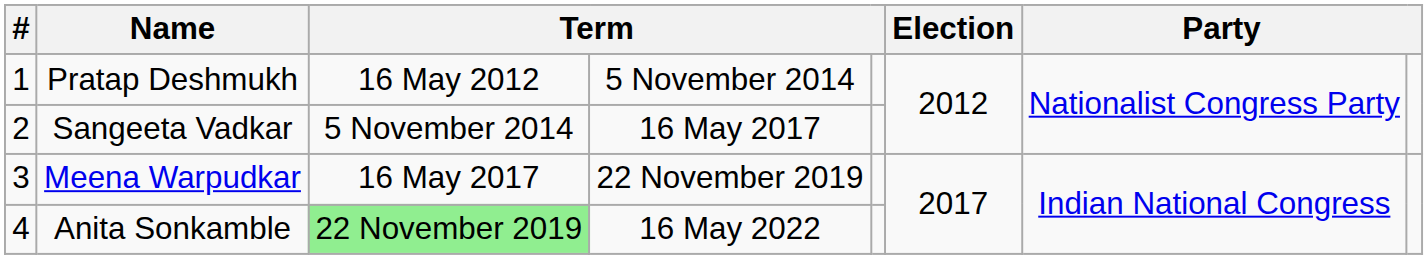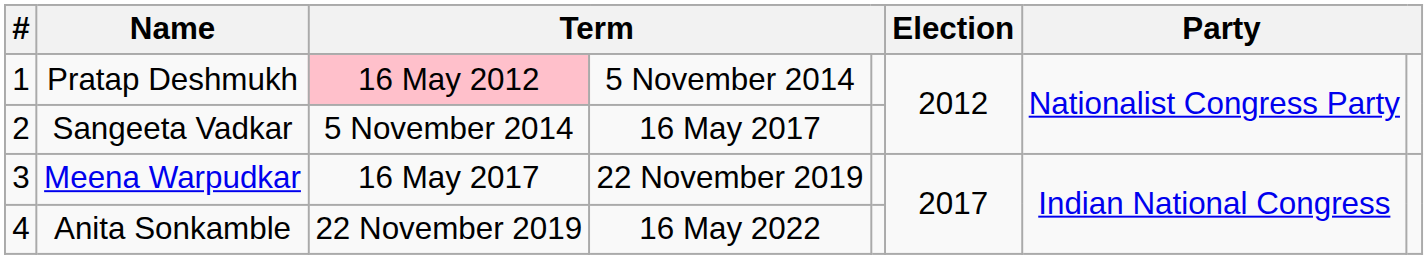(449, 79) no background -> (449, 79) pink background
(449, 228) lightgreen background -> (449, 228) no background
